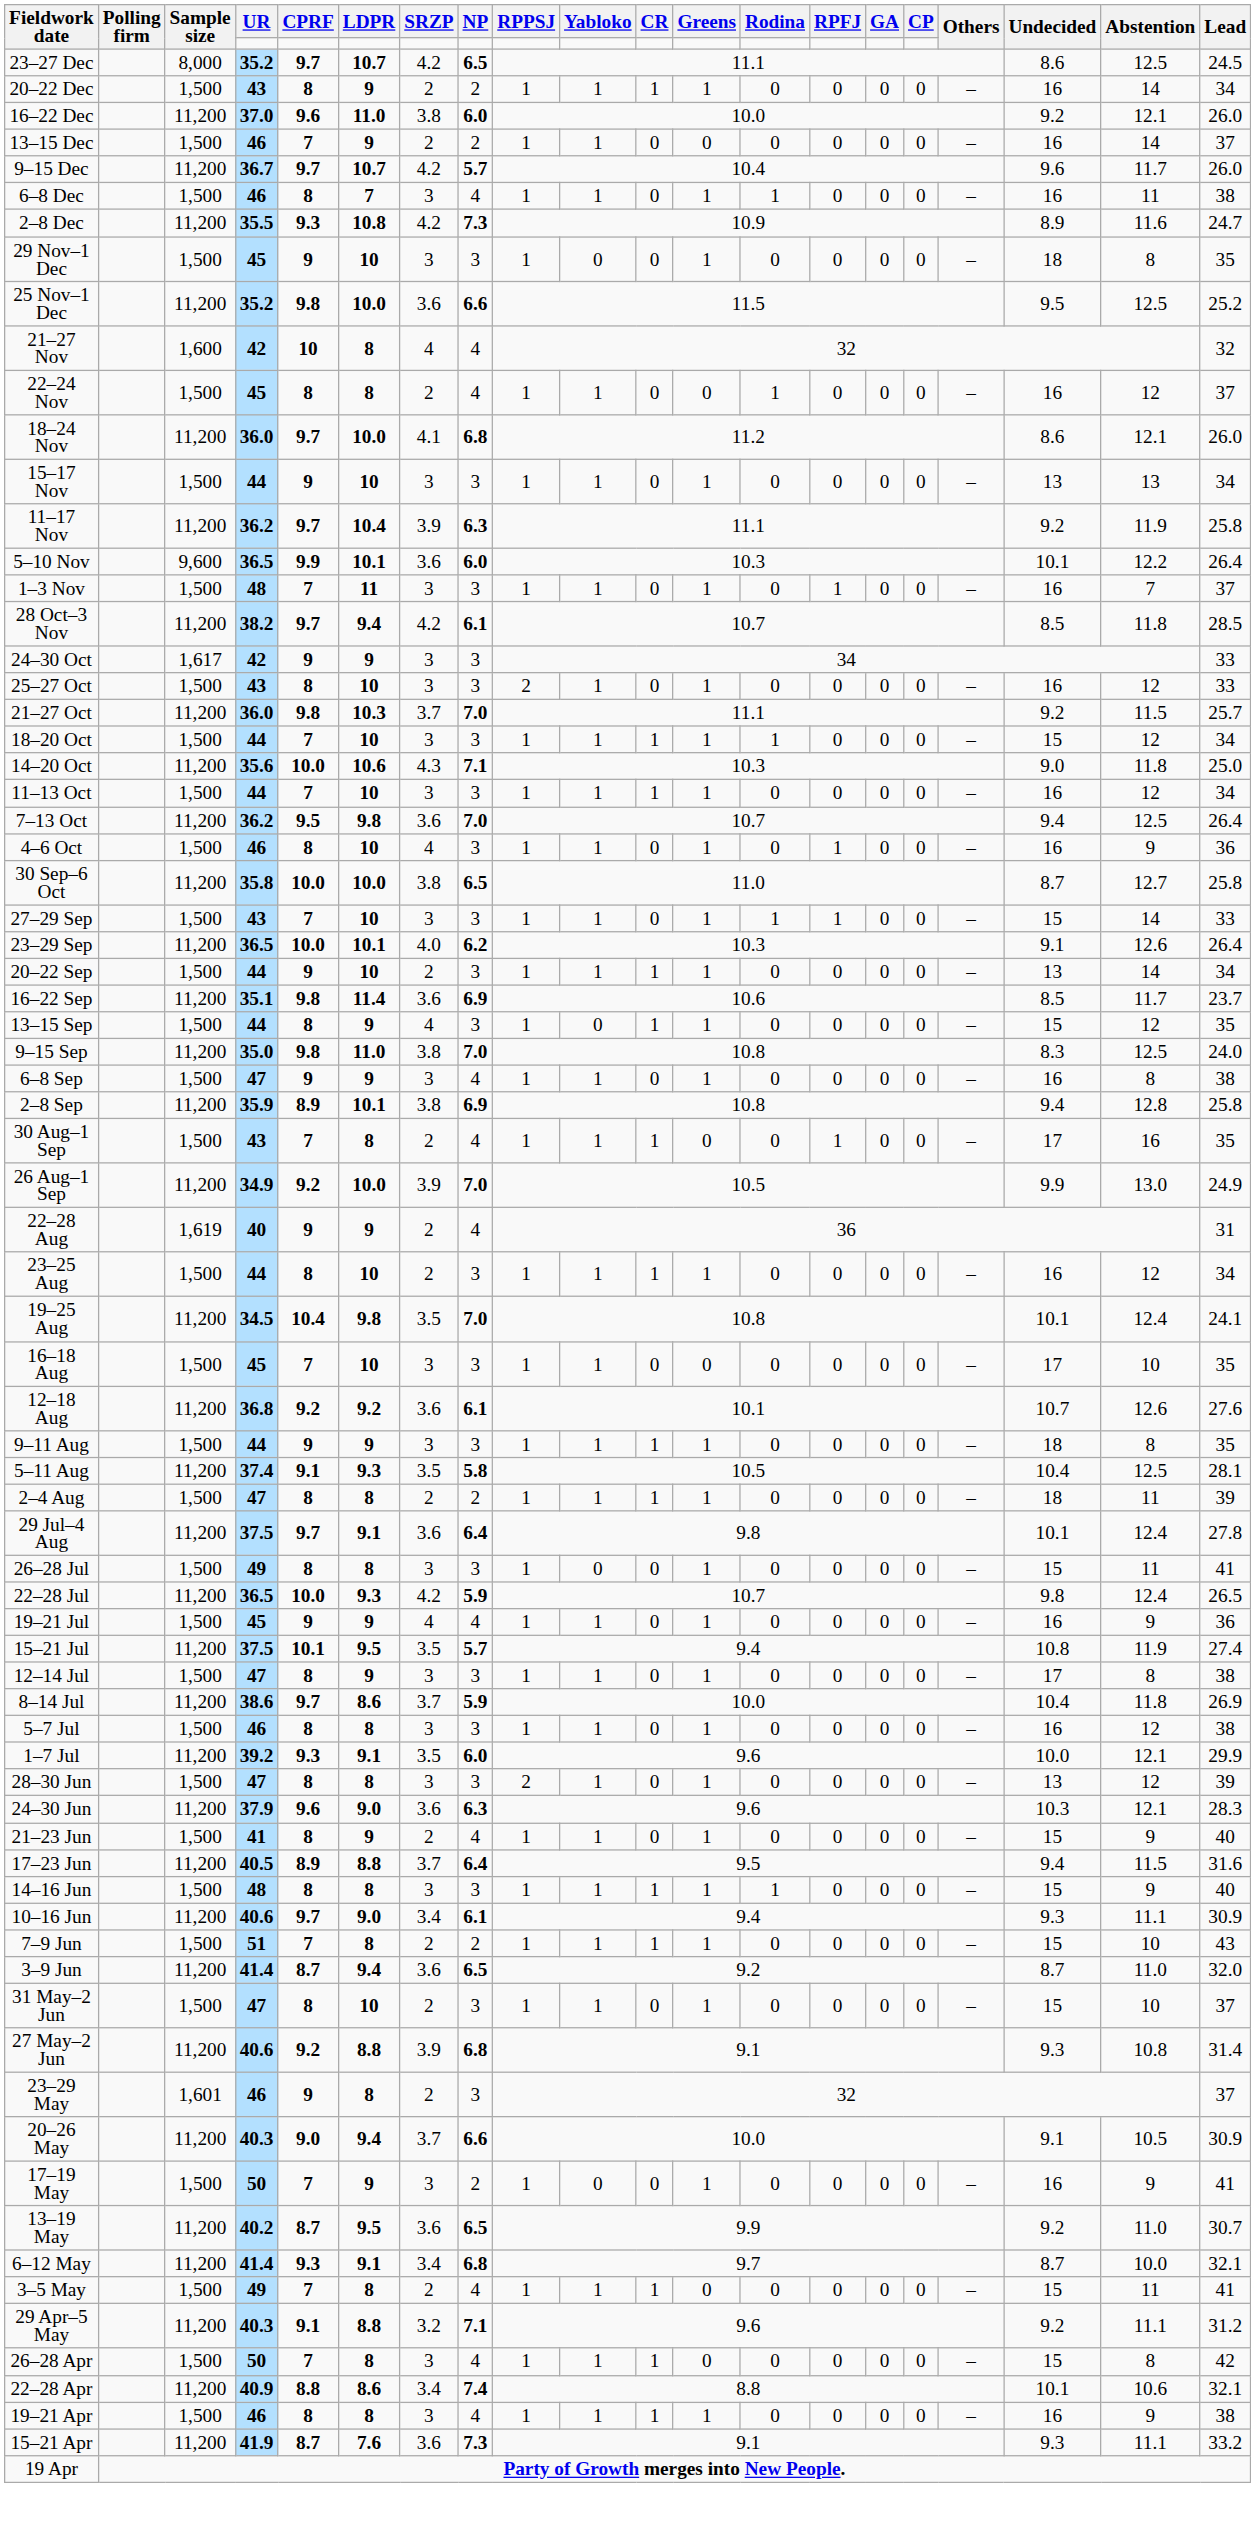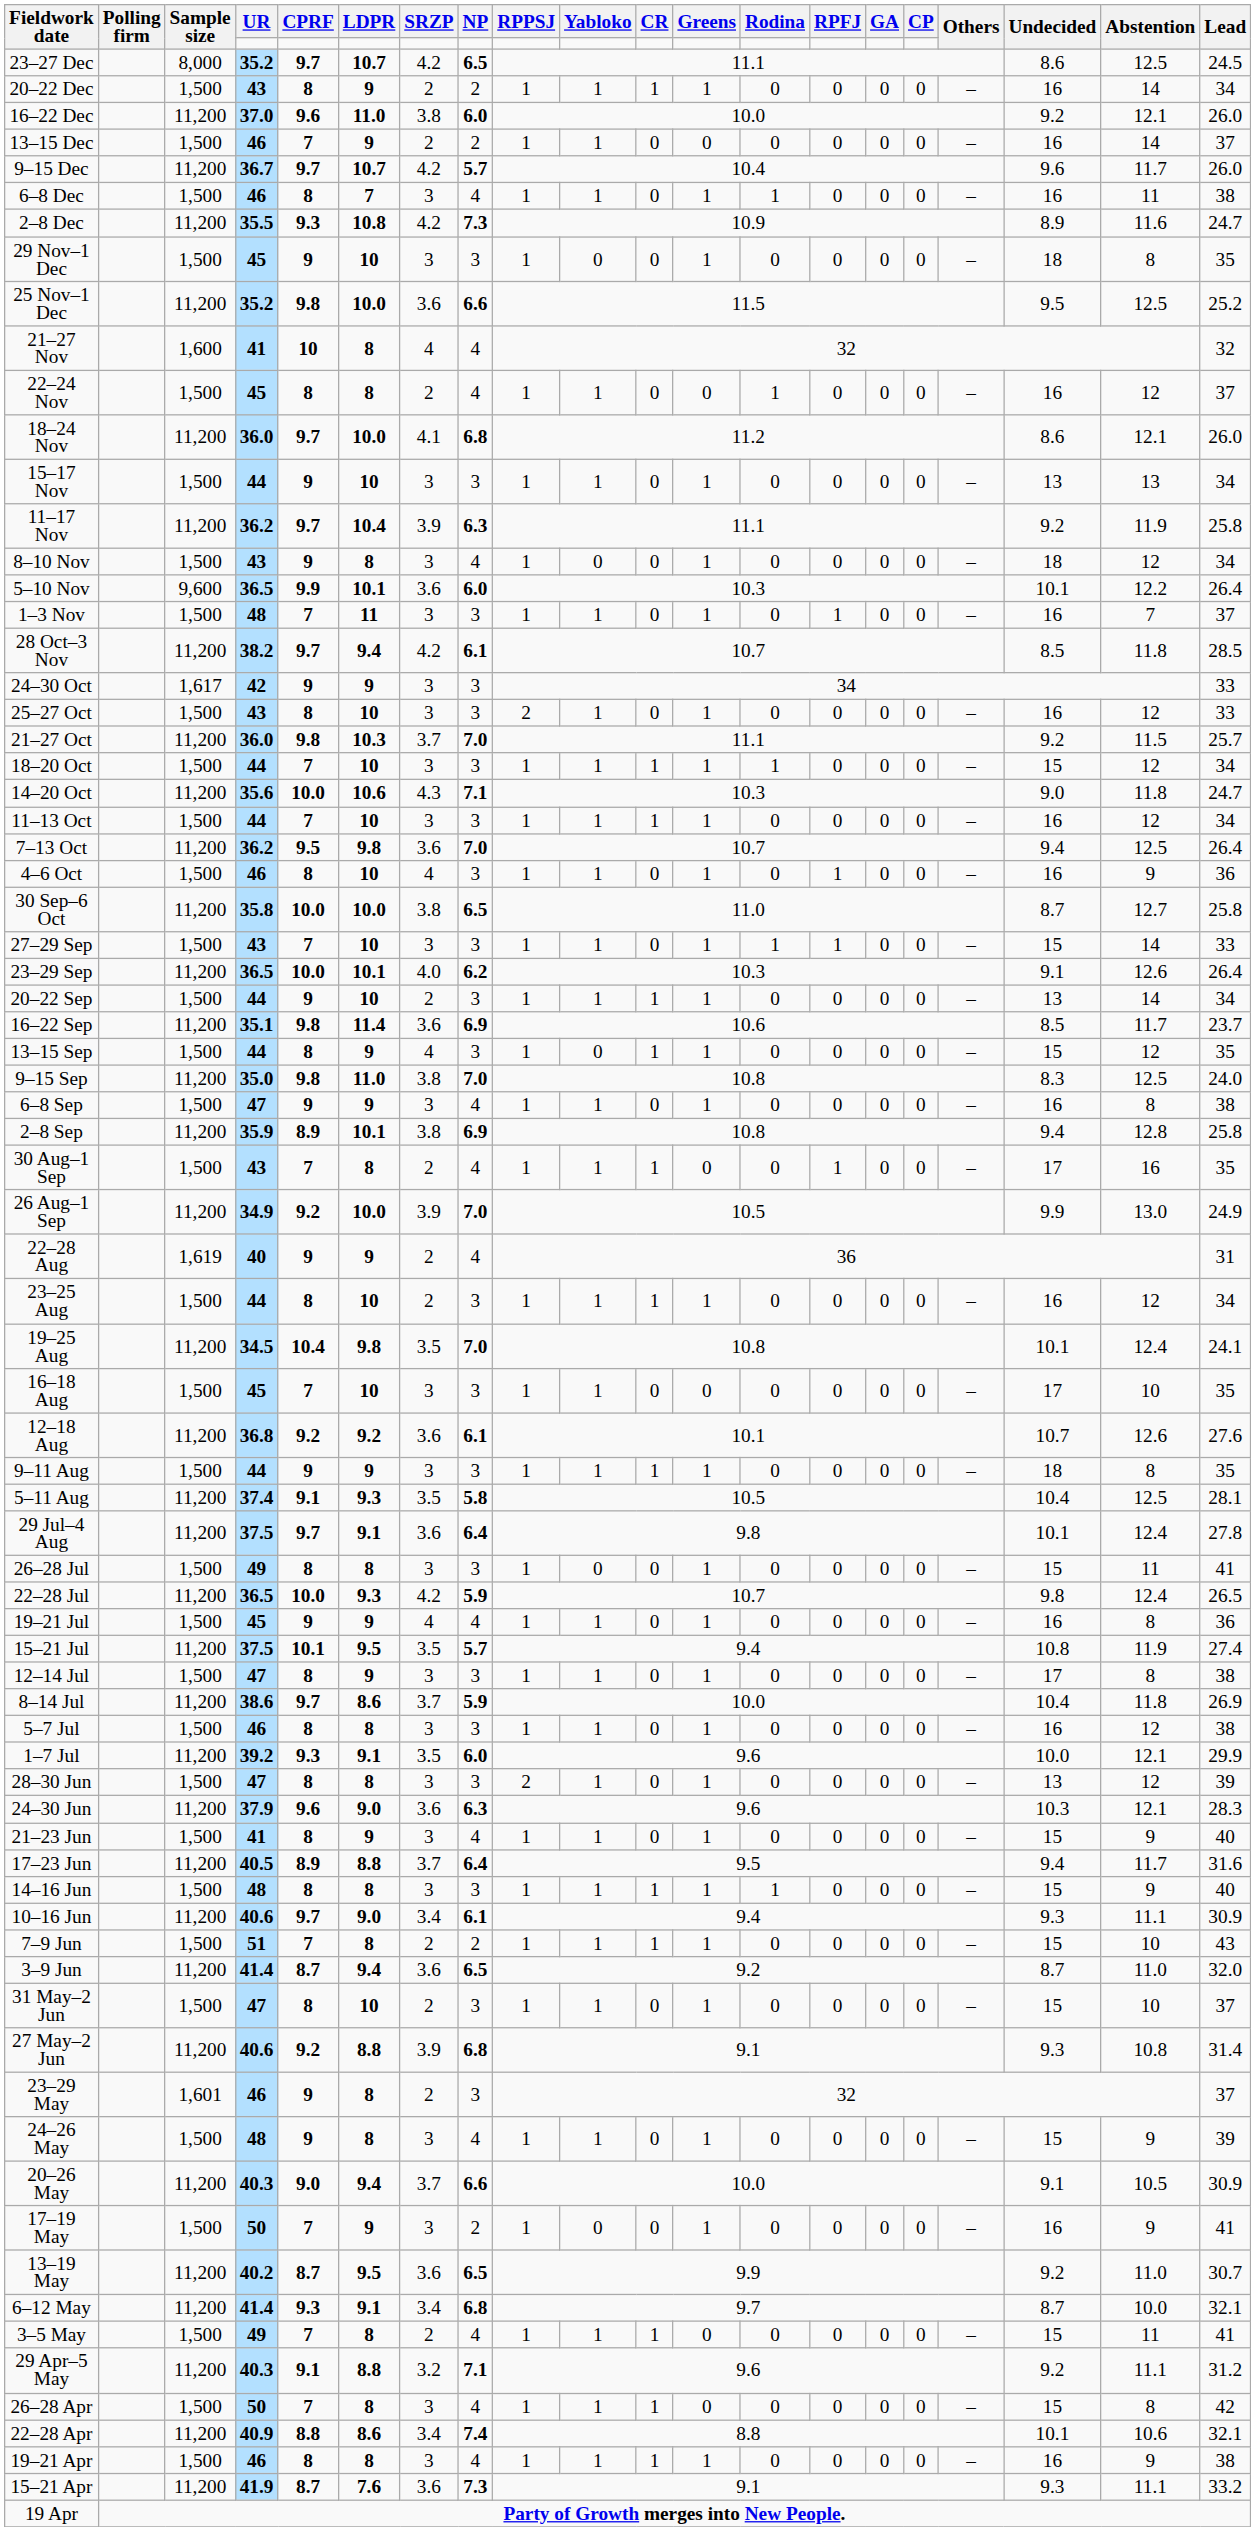(257, 347) 42 -> (257, 347) 41
+ row: (51, 561)
(1225, 766) 25.0 -> (1225, 793) 24.7
- row: (51, 1497)
(1150, 1622) 9 -> (1150, 1622) 8
(429, 1836) 2 -> (429, 1836) 3
(1150, 1862) 11.5 -> (1150, 1862) 11.7
+ row: (51, 2139)
